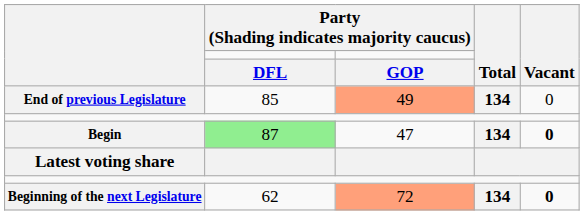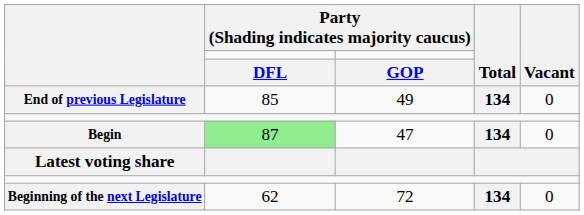(405, 99) lightsalmon background -> (405, 99) no background
(549, 134) bold -> (549, 134) normal
(405, 196) lightsalmon background -> (405, 196) no background
(549, 196) bold -> (549, 196) normal
